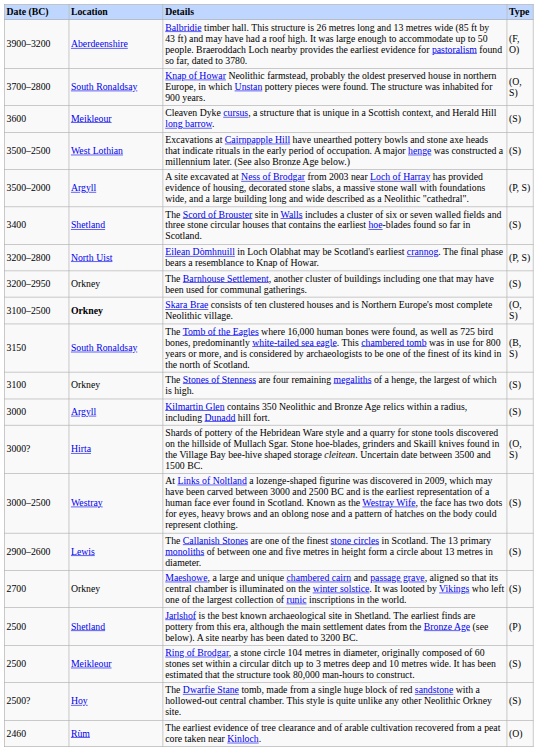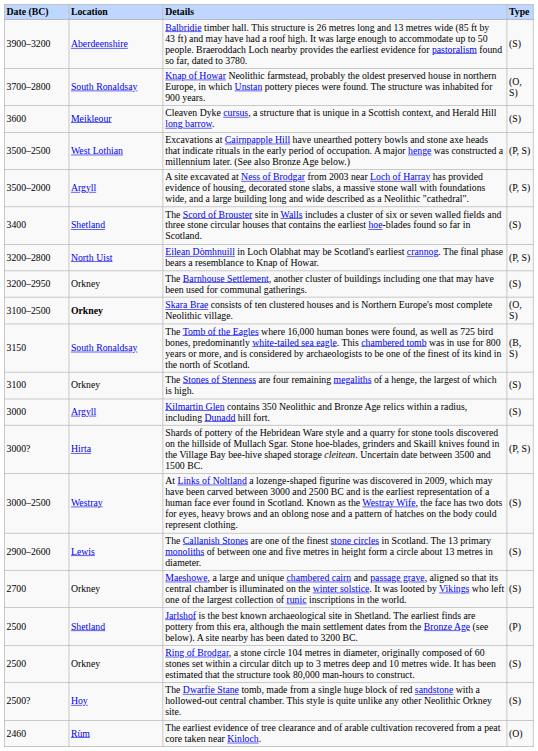(514, 44) (F, O) -> (515, 44) (S)
(515, 151) (S) -> (520, 151) (P, S)
(515, 449) (O, S) -> (520, 449) (P, S)
(91, 664) Meikleour -> (86, 664) Orkney
